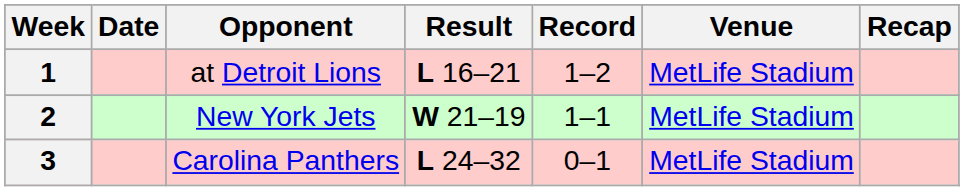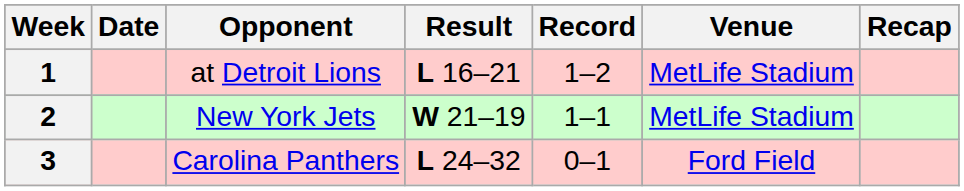(752, 161) MetLife Stadium -> (751, 161) Ford Field
